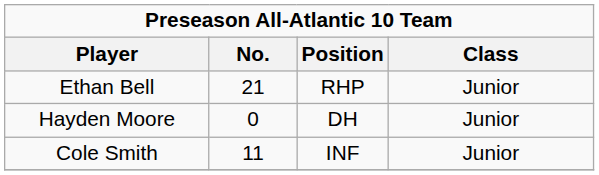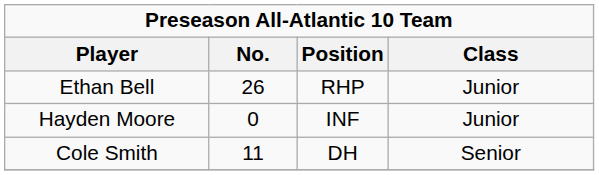(253, 86) 21 -> (253, 86) 26
(343, 119) DH -> (343, 119) INF
(343, 152) INF -> (343, 152) DH
(491, 152) Junior -> (491, 152) Senior
